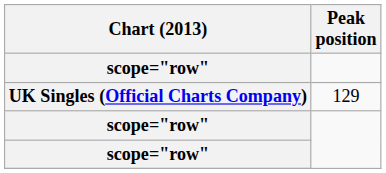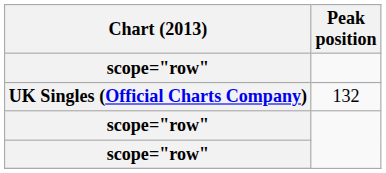(346, 96) 129 -> (346, 96) 132
